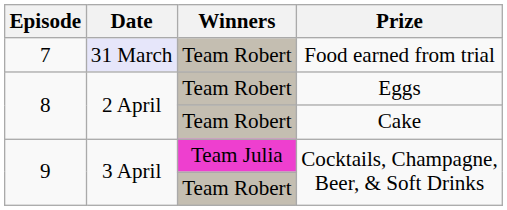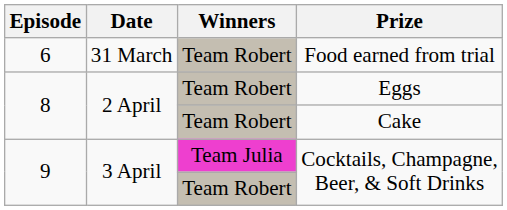(45, 54) 7 -> (45, 54) 6
(132, 54) lavender background -> (132, 54) no background
